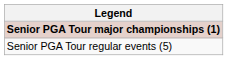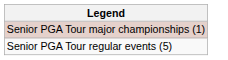(113, 30) bold -> (106, 30) normal
